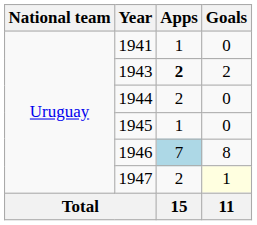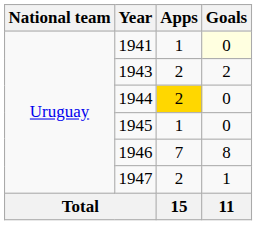(226, 44) no background -> (226, 44) lightyellow background
(179, 71) bold -> (179, 71) normal
(179, 98) no background -> (179, 98) gold background
(179, 152) lightblue background -> (179, 152) no background
(226, 179) lightyellow background -> (226, 179) no background
